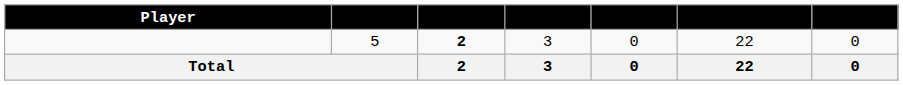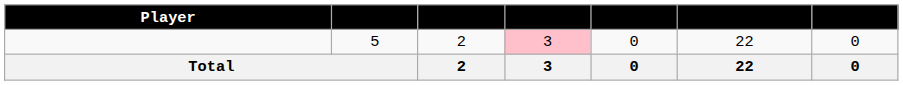(461, 42) bold -> (461, 42) normal
(548, 42) no background -> (548, 42) pink background
